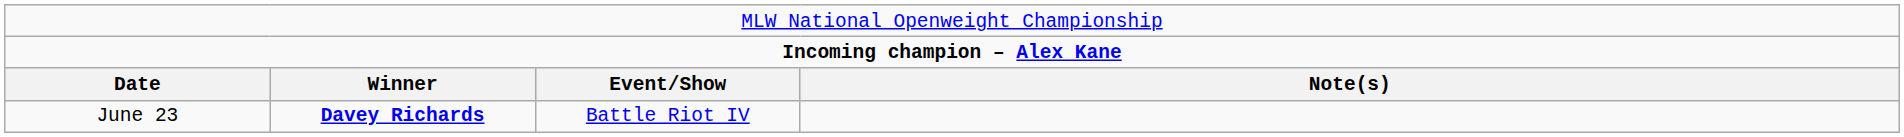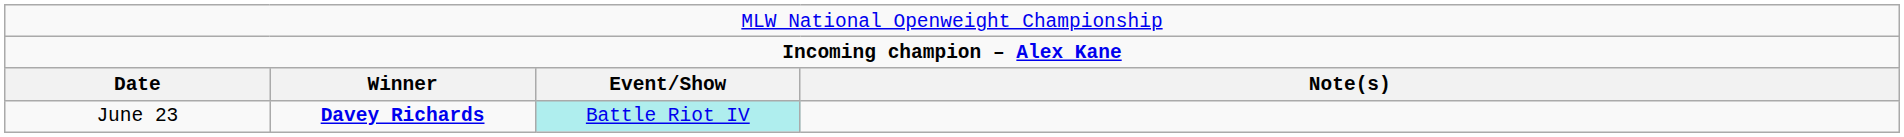(668, 116) no background -> (668, 116) paleturquoise background
